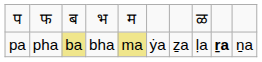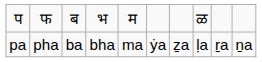(74, 44) khaki background -> (74, 44) no background
(132, 44) khaki background -> (132, 44) no background
(222, 44) bold -> (222, 44) normal
